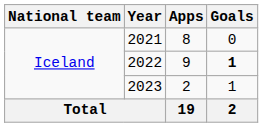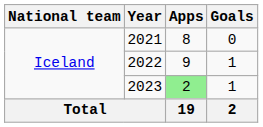(232, 63) bold -> (232, 63) normal
(186, 87) no background -> (186, 87) lightgreen background
